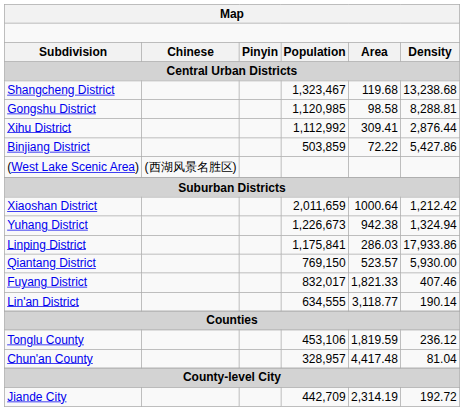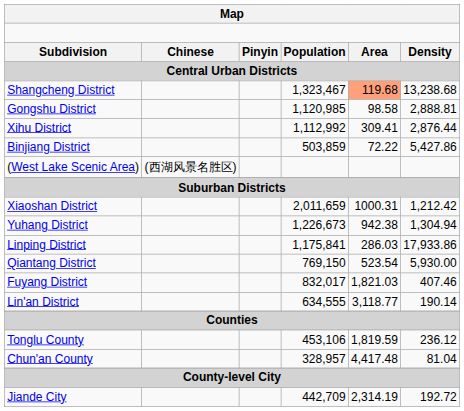(380, 90) no background -> (380, 90) lightsalmon background
(433, 109) 8,288.81 -> (433, 109) 2,888.81
(376, 206) 1000.64 -> (376, 206) 1000.31
(433, 225) 1,324.94 -> (433, 225) 1,304.94
(379, 263) 523.57 -> (379, 263) 523.54
(374, 282) 1,821.33 -> (374, 282) 1,821.03
